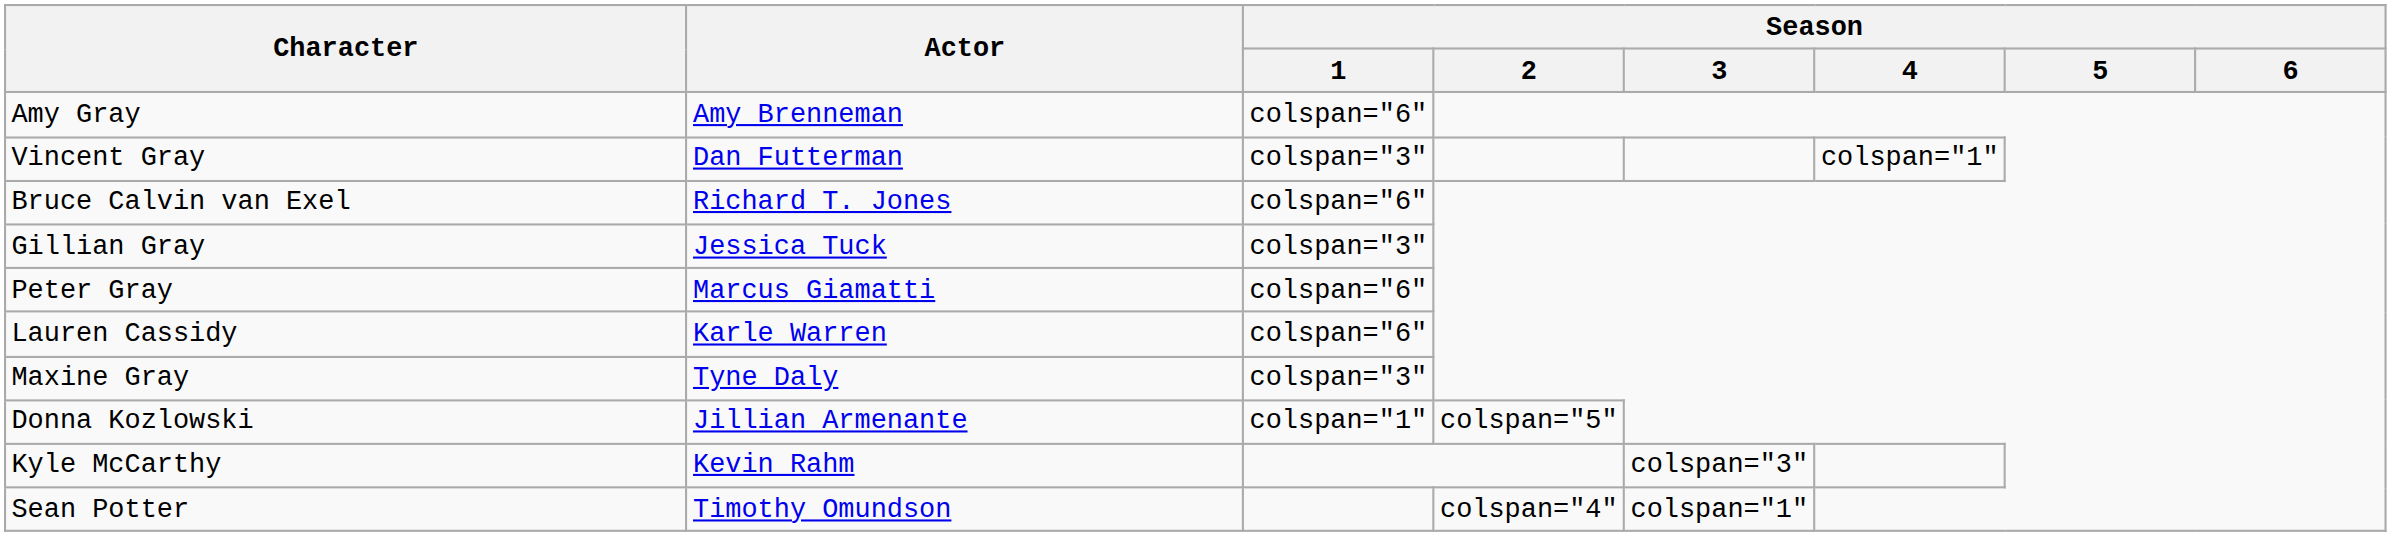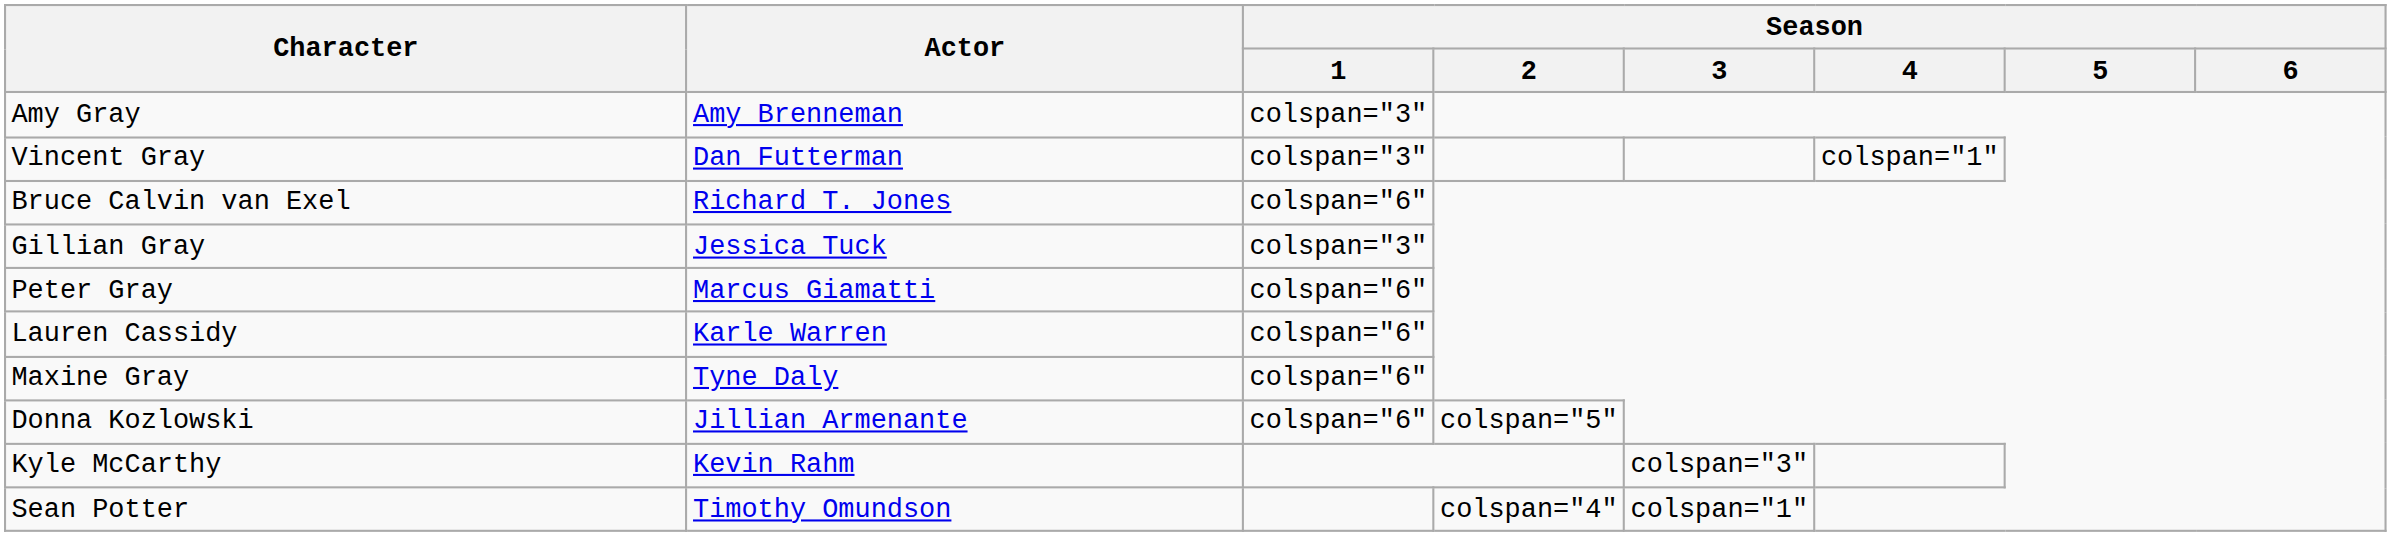(1338, 115) colspan="6" -> (1338, 115) colspan="3"
(1338, 378) colspan="3" -> (1338, 378) colspan="6"
(1338, 422) colspan="1" -> (1338, 422) colspan="6"
